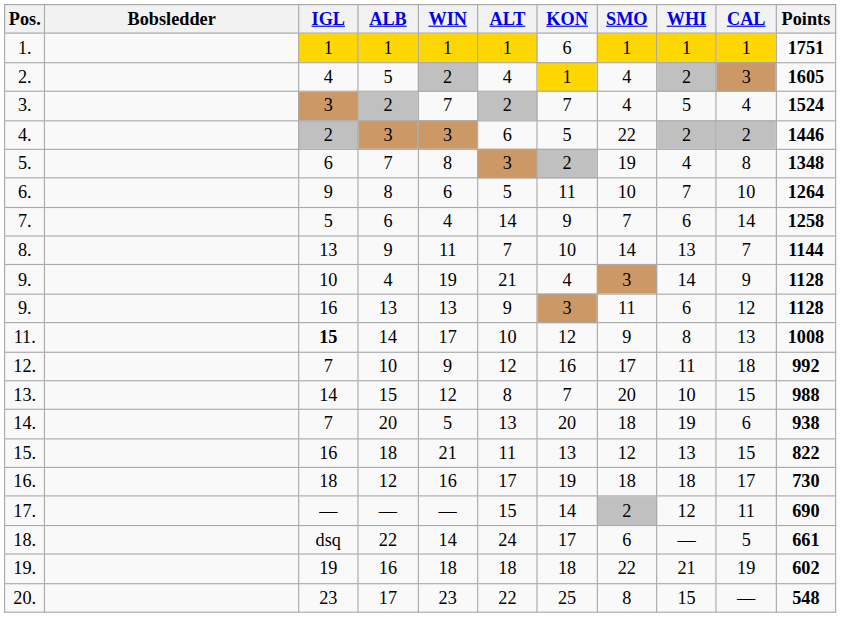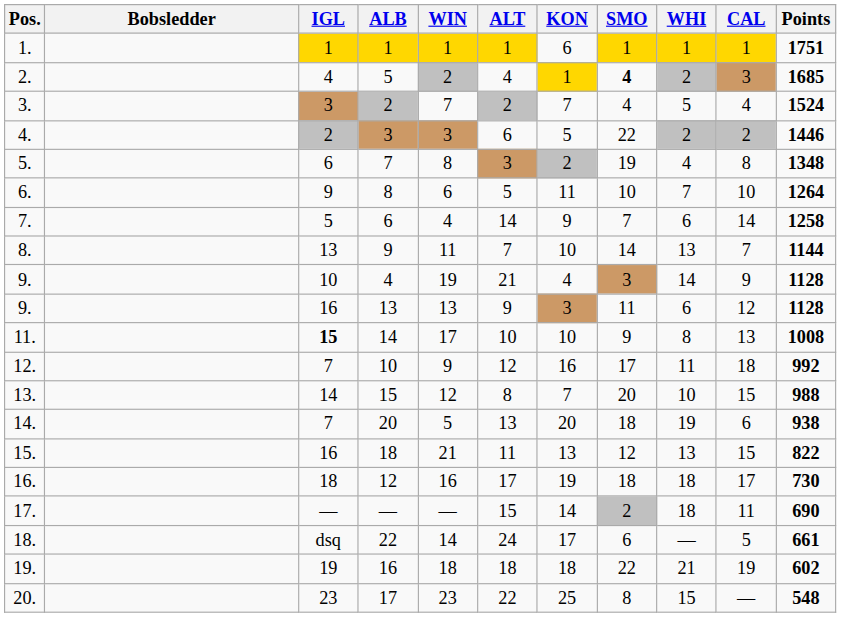(627, 76) normal -> (627, 76) bold
(806, 76) 1605 -> (806, 76) 1685
(567, 337) 12 -> (567, 337) 10
(687, 510) 12 -> (687, 510) 18
